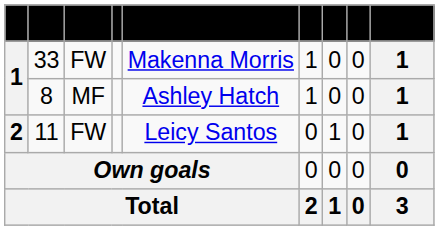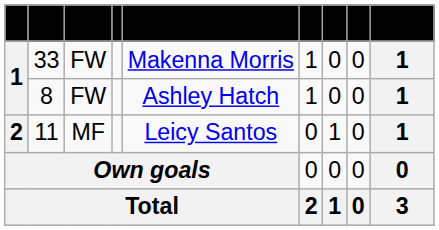(88, 96) MF -> (88, 96) FW
(88, 133) FW -> (88, 133) MF
